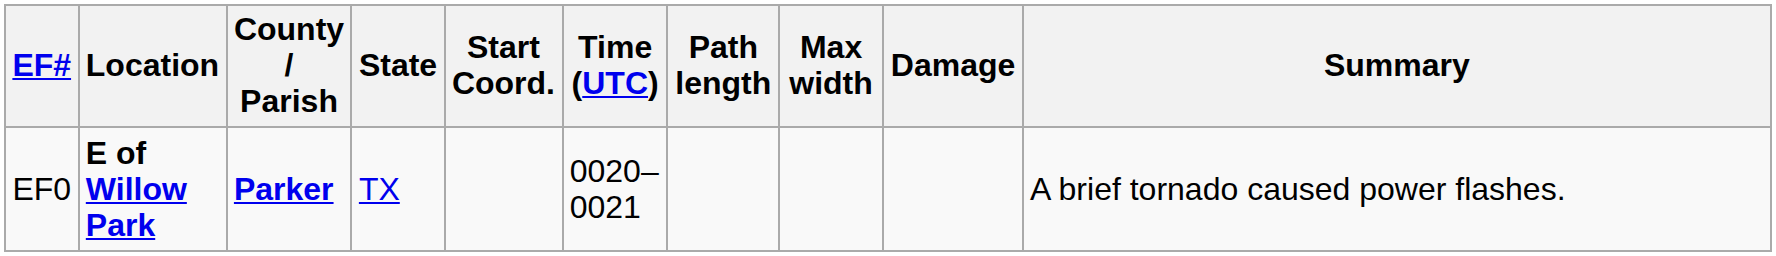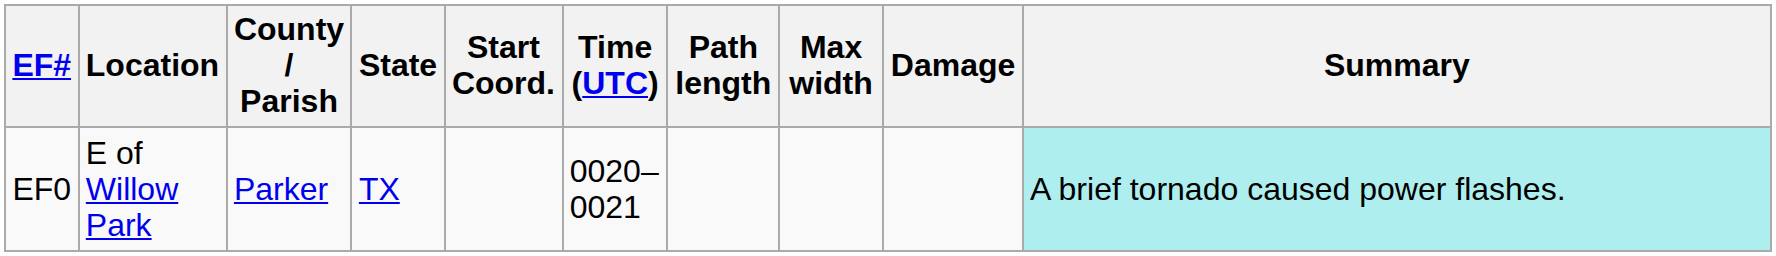(136, 188) bold -> (132, 188) normal
(284, 188) bold -> (281, 188) normal
(1298, 188) no background -> (1298, 188) paleturquoise background
